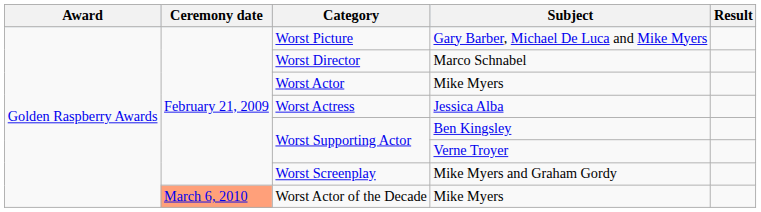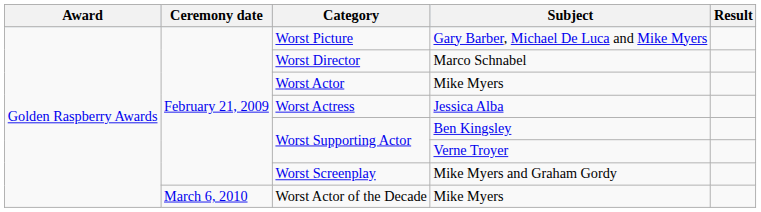(206, 196) lightsalmon background -> (206, 196) no background
